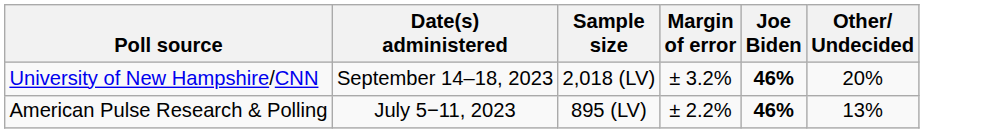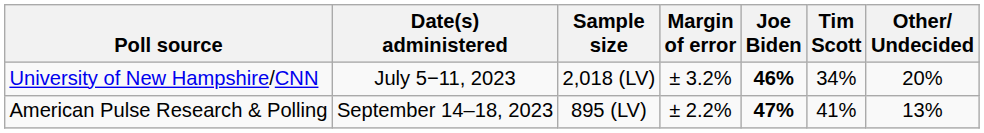+ column: (836, 33)
(445, 78) September 14–18, 2023 -> (445, 78) July 5−11, 2023
(445, 111) July 5−11, 2023 -> (445, 111) September 14–18, 2023
(774, 111) 46% -> (774, 111) 47%
